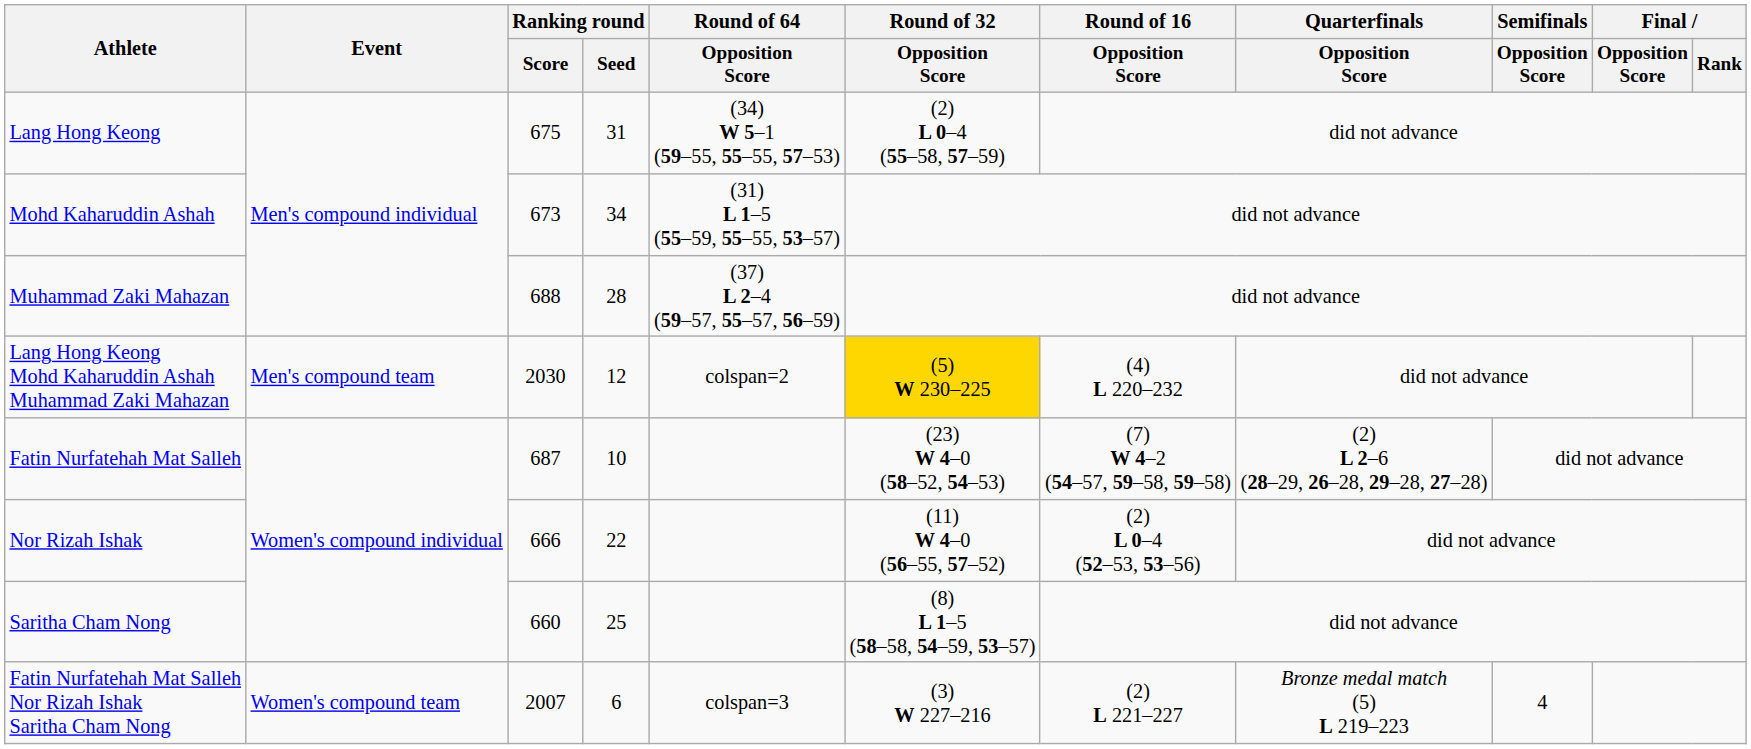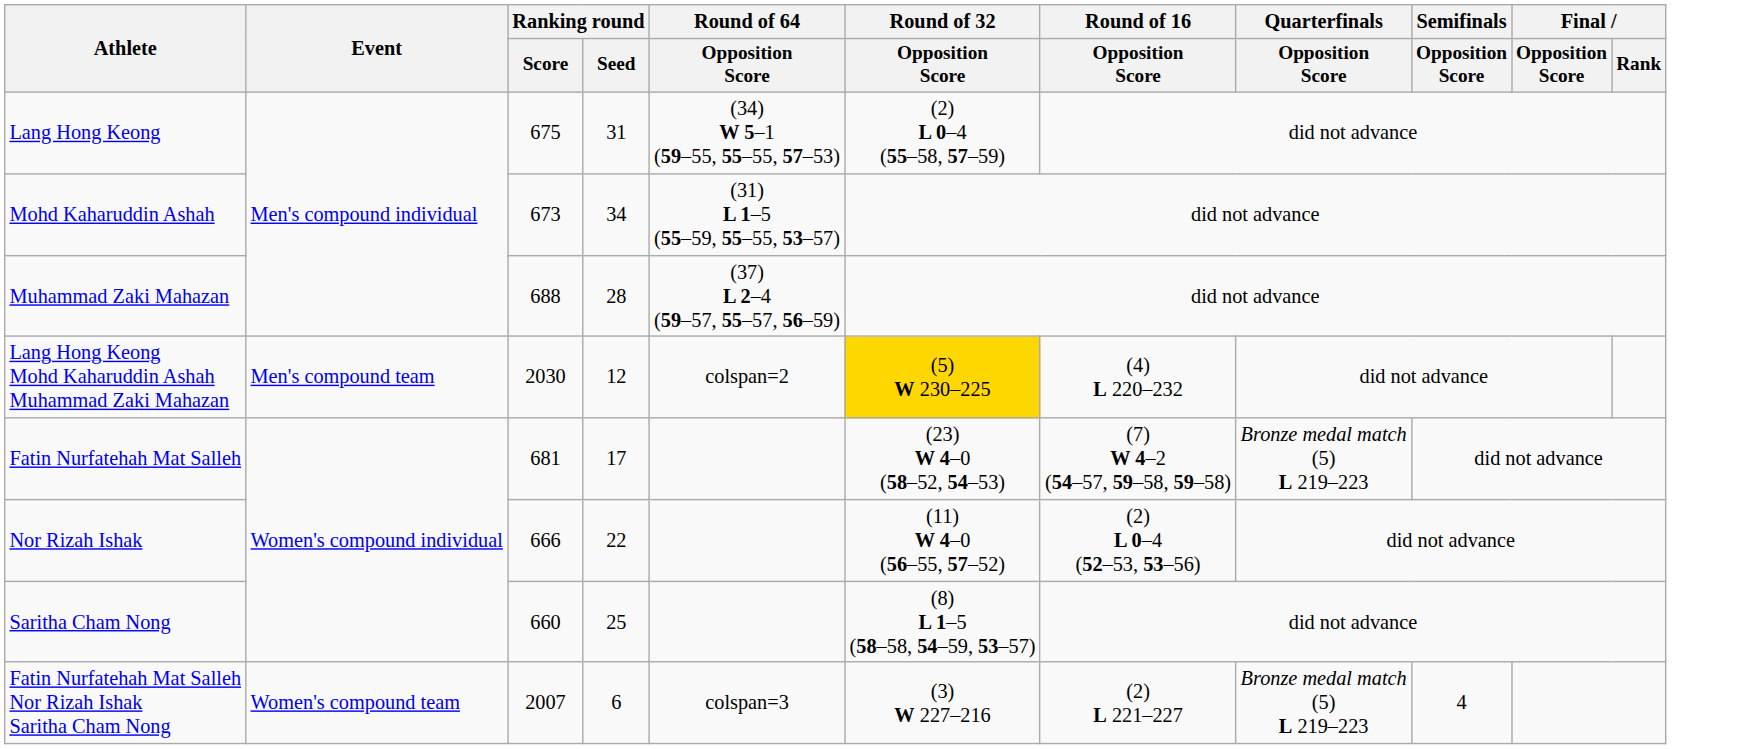(545, 459) 687 -> (545, 459) 681
(616, 459) 10 -> (616, 459) 17
(1364, 459) (2) L 2–6 (28–29, 26–28, 29–28, 27–28) -> (1324, 459) Bronze medal match (5) L 219–223
